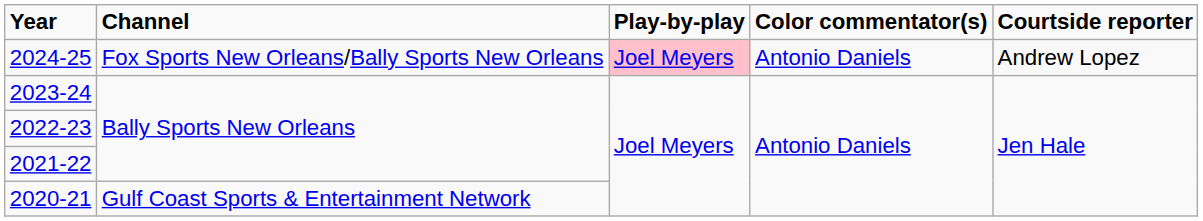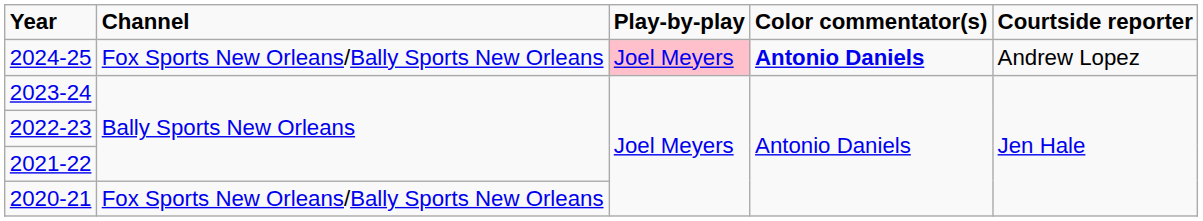(833, 57) normal -> (840, 57) bold
(316, 198) Gulf Coast Sports & Entertainment Network -> (353, 198) Fox Sports New Orleans/Bally Sports New Orleans
